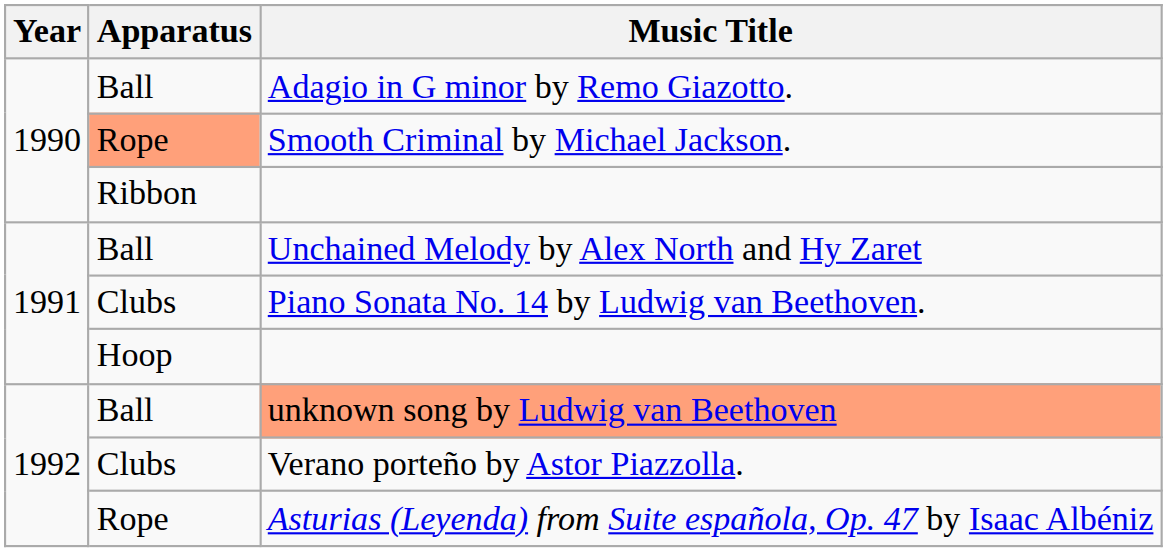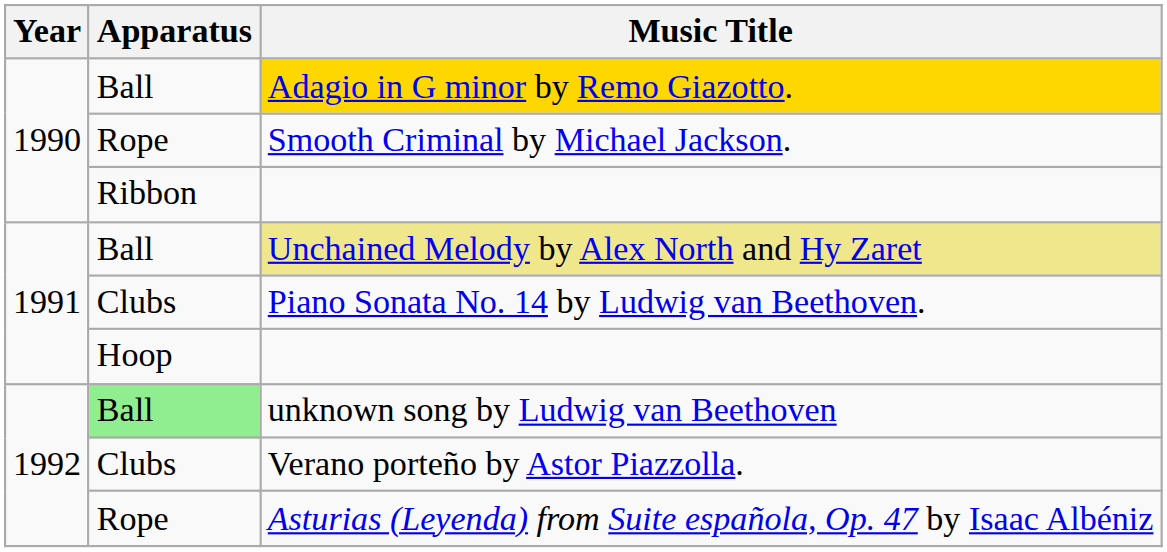(530, 85) no background -> (530, 85) gold background
(133, 139) lightsalmon background -> (133, 139) no background
(595, 247) no background -> (595, 247) khaki background
(125, 409) no background -> (125, 409) lightgreen background
(552, 409) lightsalmon background -> (552, 409) no background
